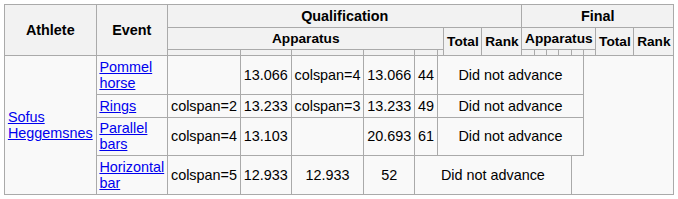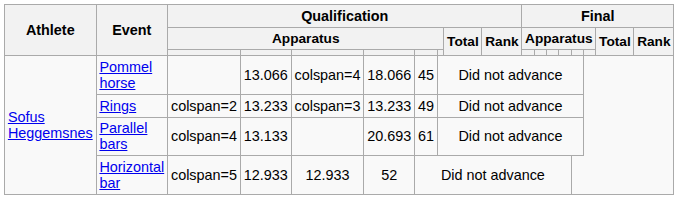(389, 75) 13.066 -> (389, 75) 18.066
(426, 75) 44 -> (426, 75) 45
(266, 136) 13.103 -> (266, 136) 13.133
